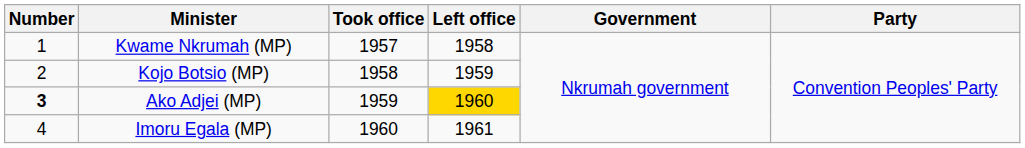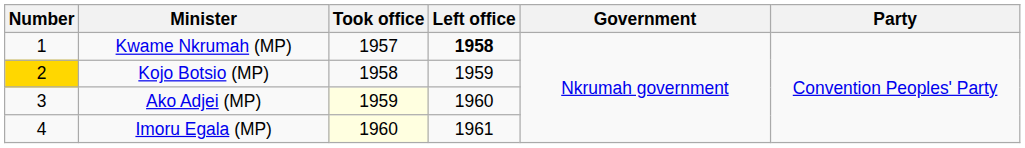(474, 46) normal -> (474, 46) bold
(42, 74) no background -> (42, 74) gold background
(42, 101) bold -> (42, 101) normal
(379, 101) no background -> (379, 101) lightyellow background
(474, 101) gold background -> (474, 101) no background
(379, 129) no background -> (379, 129) lightyellow background
